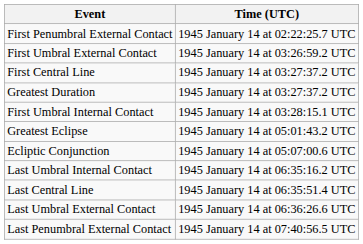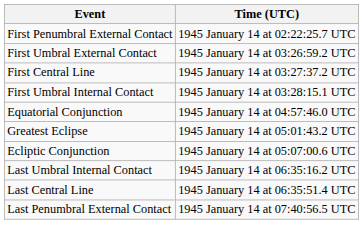- row: (51, 92)
+ row: (65, 111)
- row: (81, 209)
